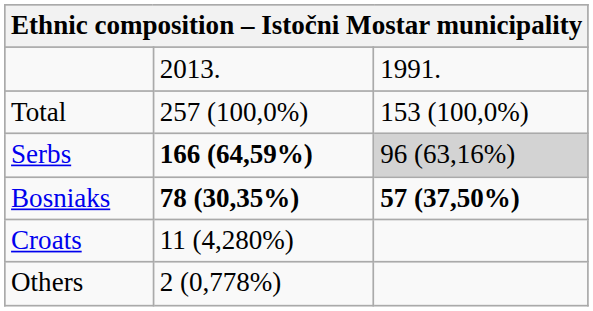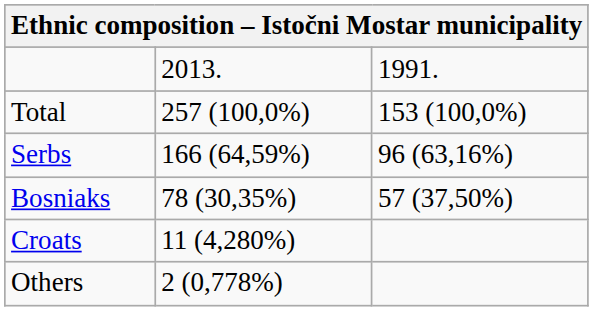(236, 154) bold -> (236, 154) normal
(448, 154) lightgrey background -> (445, 154) no background
(229, 197) bold -> (229, 197) normal
(450, 197) bold -> (445, 197) normal
